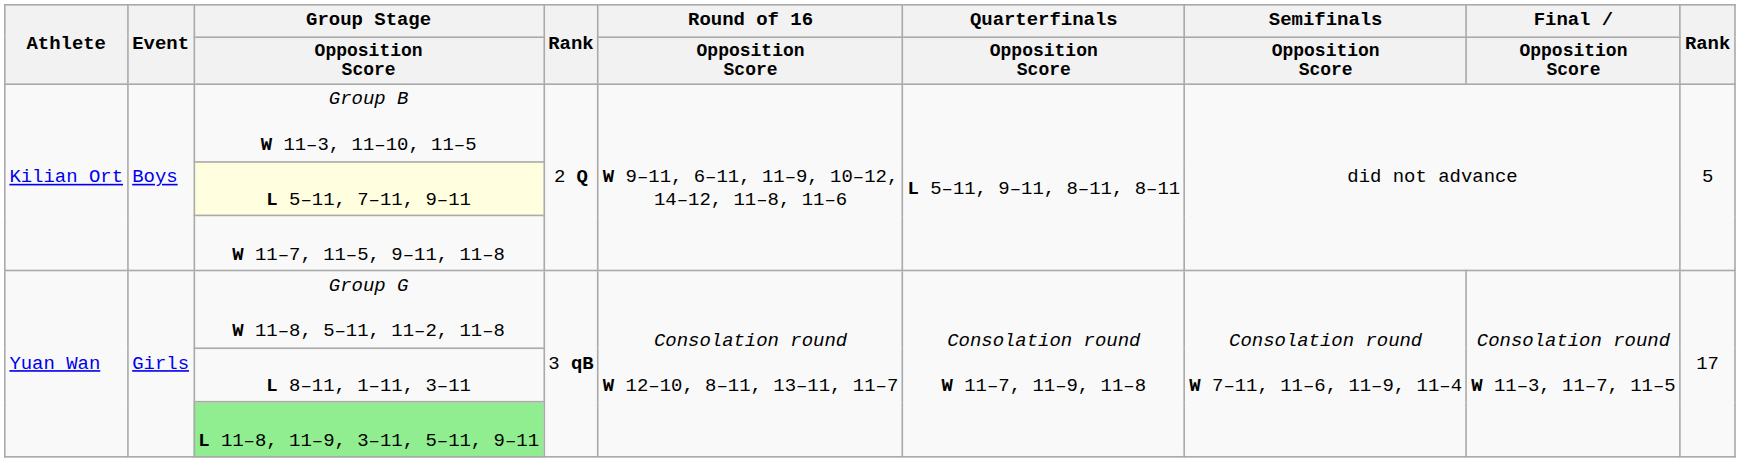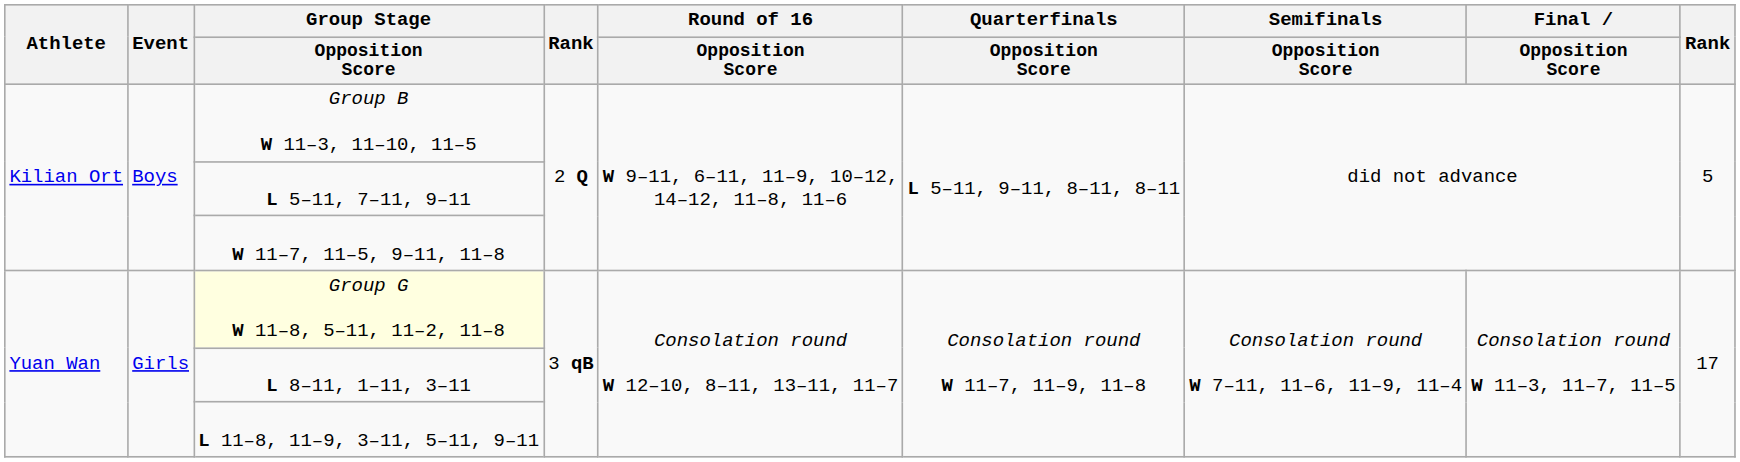(369, 200) lightyellow background -> (369, 200) no background
(369, 309) no background -> (369, 309) lightyellow background
(369, 441) lightgreen background -> (369, 441) no background
